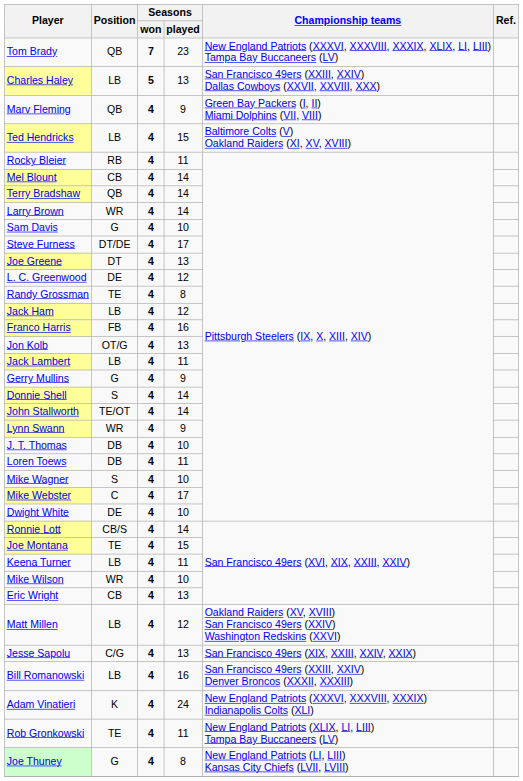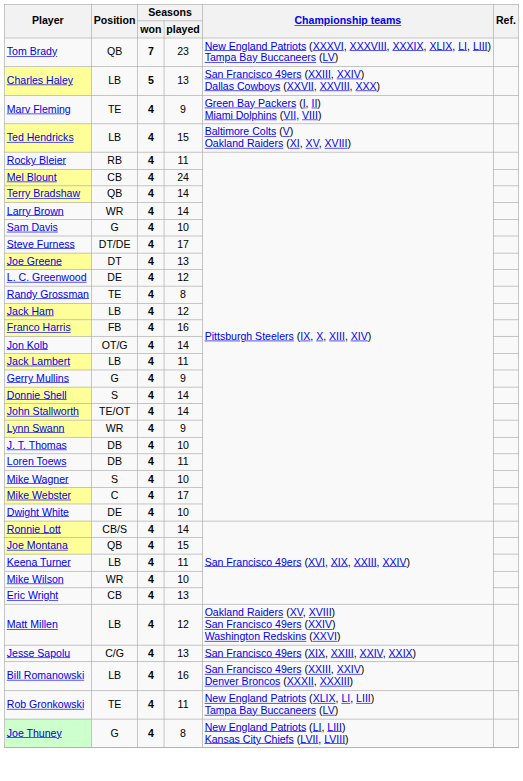(115, 109) QB -> (115, 109) TE
(183, 177) 14 -> (183, 177) 24
(183, 345) 13 -> (183, 345) 14
(115, 546) TE -> (115, 546) QB
- row: (41, 704)
